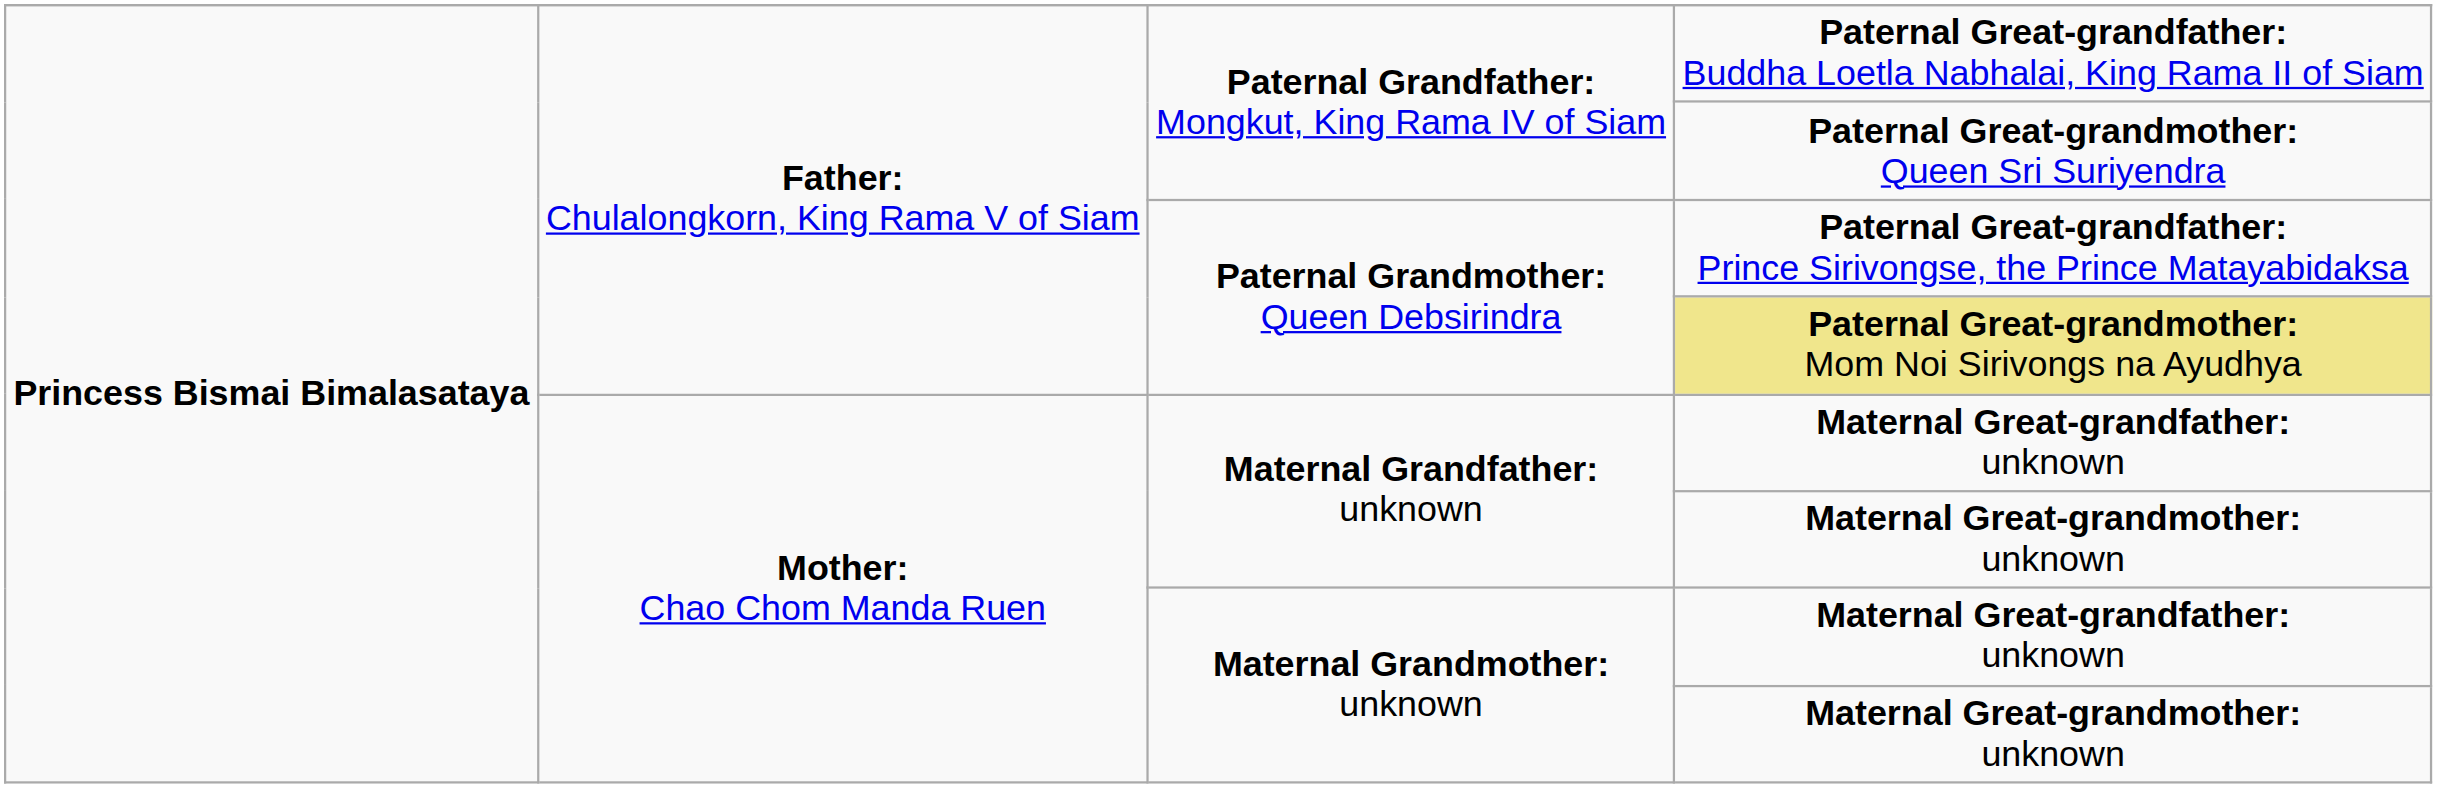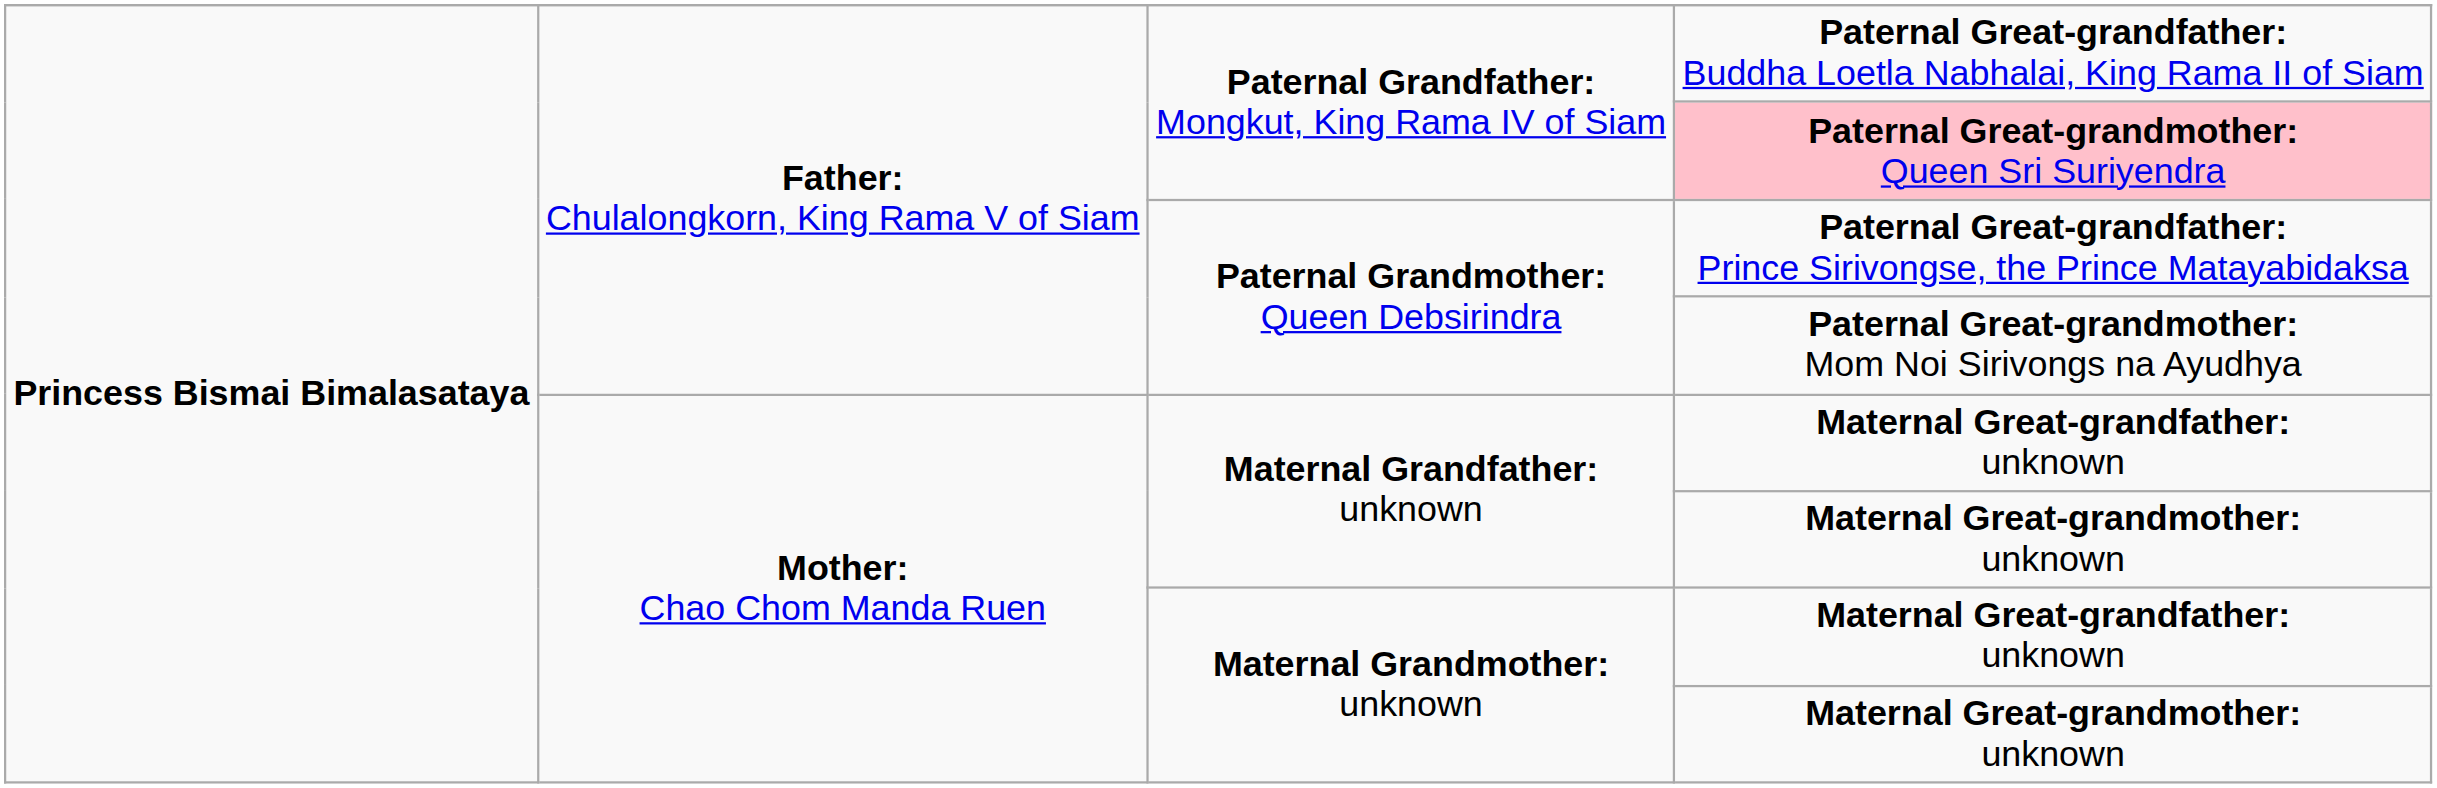(2053, 150) no background -> (2053, 150) pink background
(2053, 344) khaki background -> (2053, 344) no background
